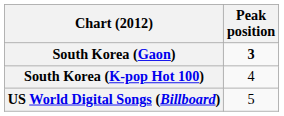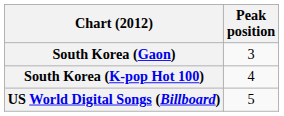(251, 54) bold -> (251, 54) normal
